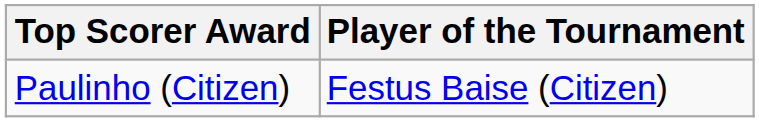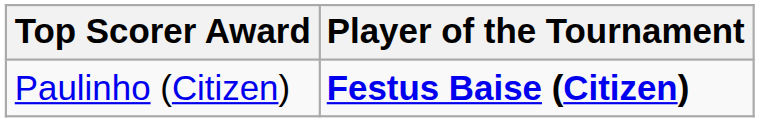(497, 87) normal -> (508, 87) bold
